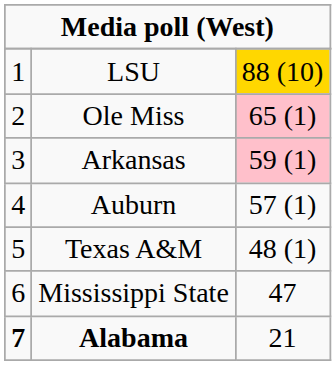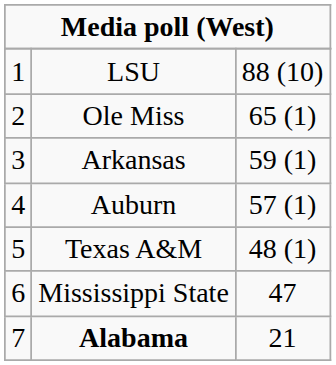(283, 71) gold background -> (283, 71) no background
(283, 115) pink background -> (283, 115) no background
(283, 159) pink background -> (283, 159) no background
(18, 337) bold -> (18, 337) normal
